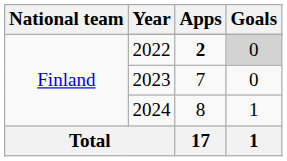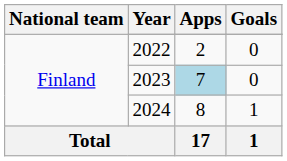(201, 49) bold -> (201, 49) normal
(254, 49) lightgrey background -> (254, 49) no background
(201, 79) no background -> (201, 79) lightblue background
